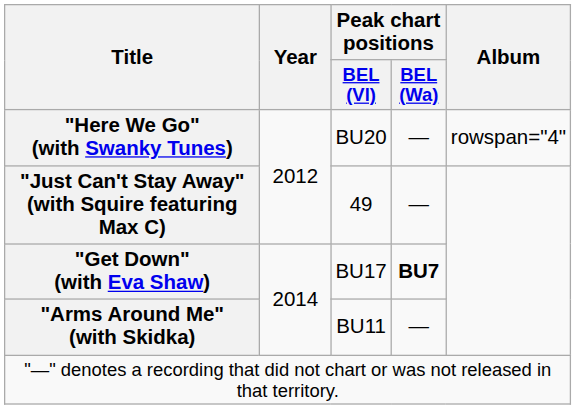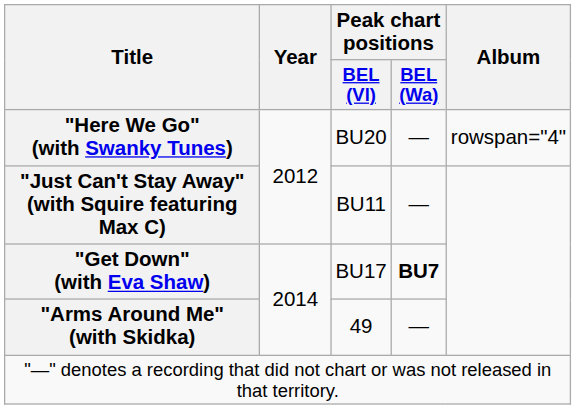(361, 204) 49 -> (361, 204) BU11
(361, 326) BU11 -> (361, 326) 49
